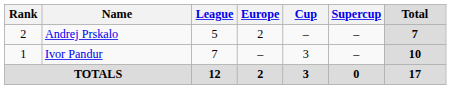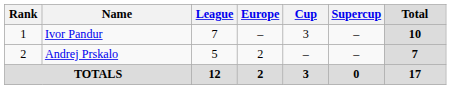rows swapped: (74, 54) <-> (81, 34)
